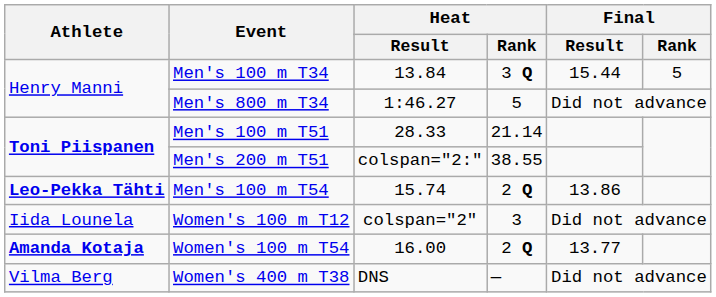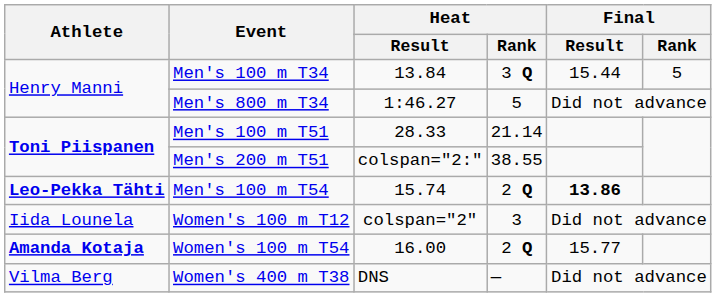(595, 190) normal -> (595, 190) bold
(595, 248) 13.77 -> (595, 248) 15.77
